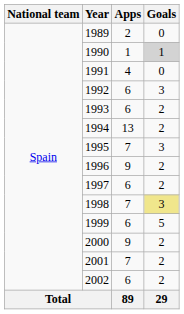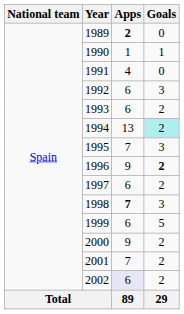(128, 33) normal -> (128, 33) bold
(161, 52) lightgrey background -> (161, 52) no background
(161, 128) no background -> (161, 128) paleturquoise background
(161, 166) normal -> (161, 166) bold
(128, 204) normal -> (128, 204) bold
(161, 204) khaki background -> (161, 204) no background
(128, 280) no background -> (128, 280) lavender background
